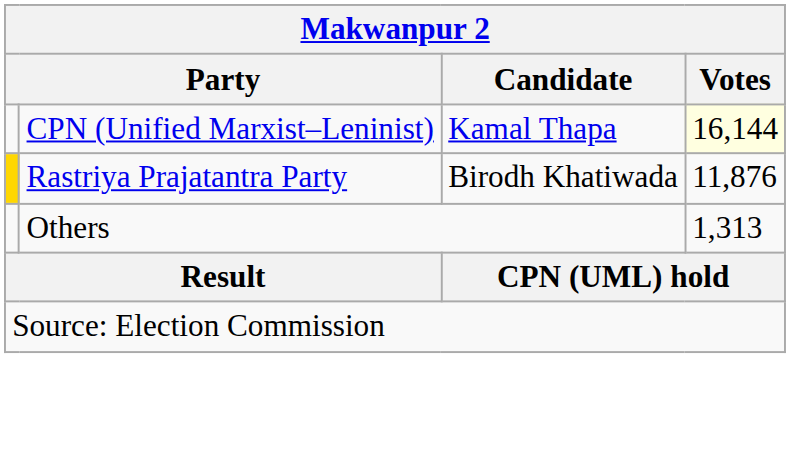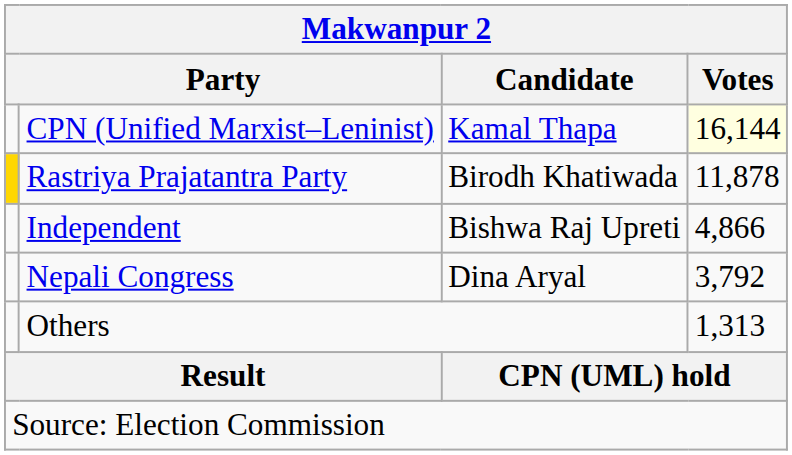(735, 177) 11,876 -> (737, 177) 11,878
+ row: (104, 227)
+ row: (130, 276)
